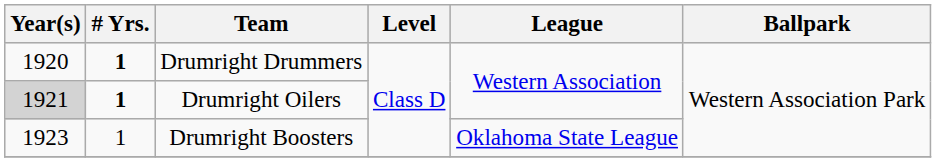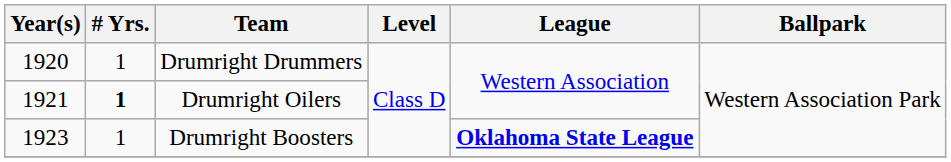(120, 61) bold -> (120, 61) normal
(45, 99) lightgrey background -> (45, 99) no background
(567, 138) normal -> (575, 138) bold
